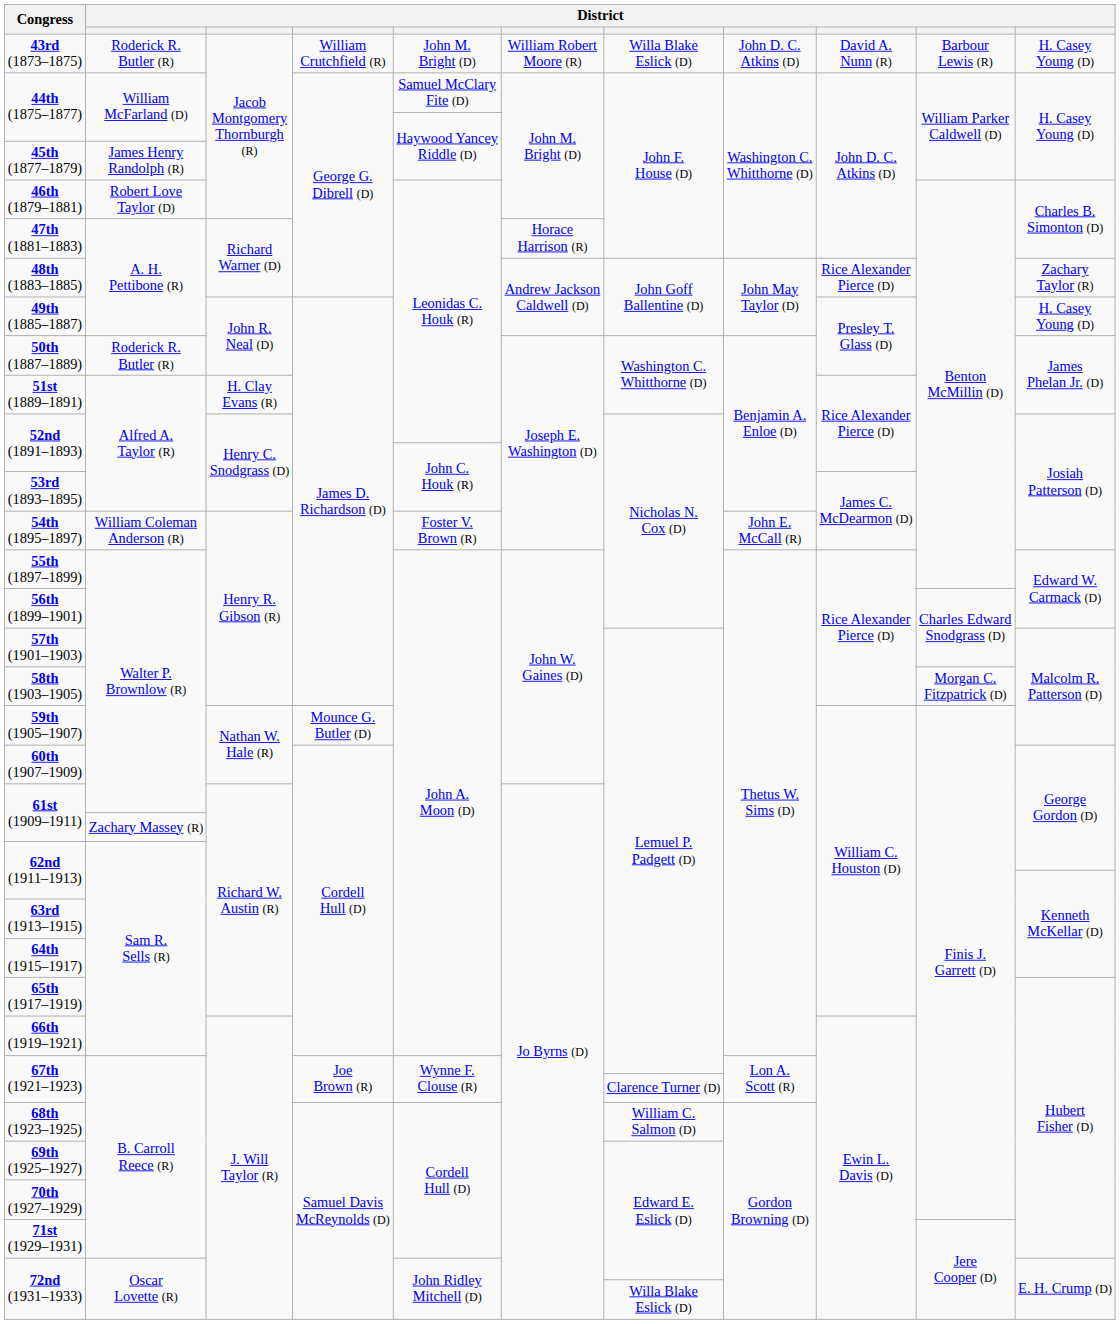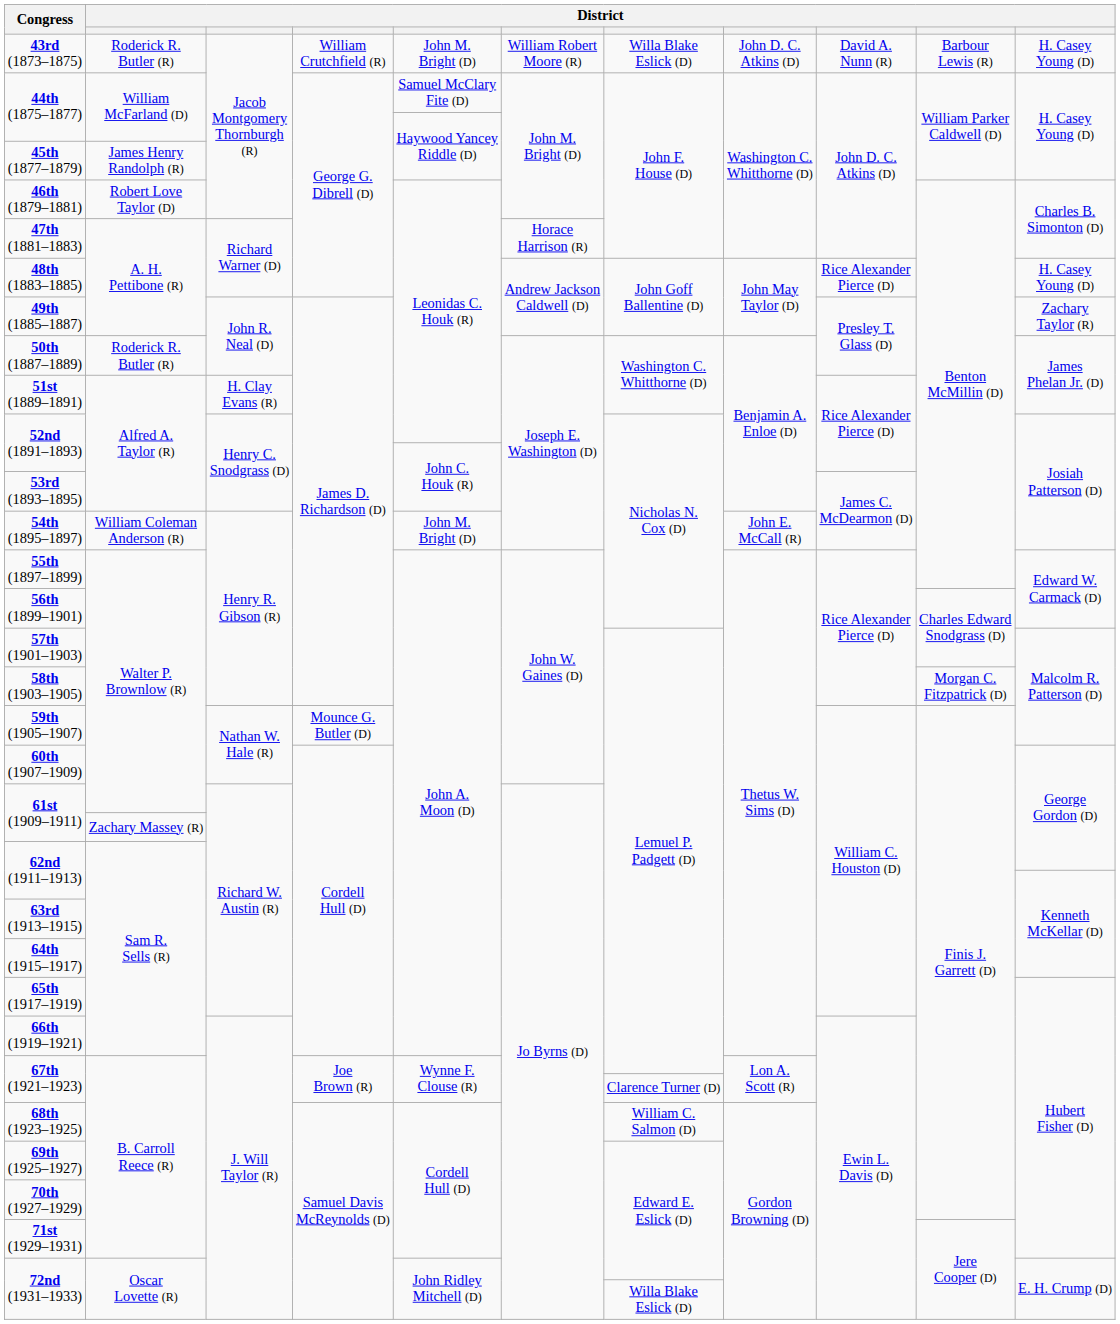(1065, 277) Zachary Taylor (R) -> (1065, 277) H. Casey Young (D)
(1065, 316) H. Casey Young (D) -> (1065, 316) Zachary Taylor (R)
(447, 530) Foster V. Brown (R) -> (447, 530) John M. Bright (D)
